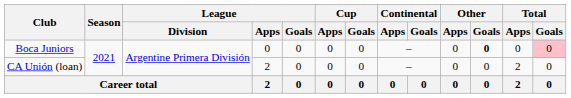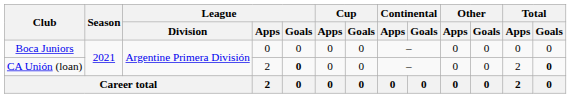(487, 48) bold -> (487, 48) normal
(549, 48) pink background -> (549, 48) no background
(299, 66) normal -> (299, 66) bold
(549, 66) normal -> (549, 66) bold
